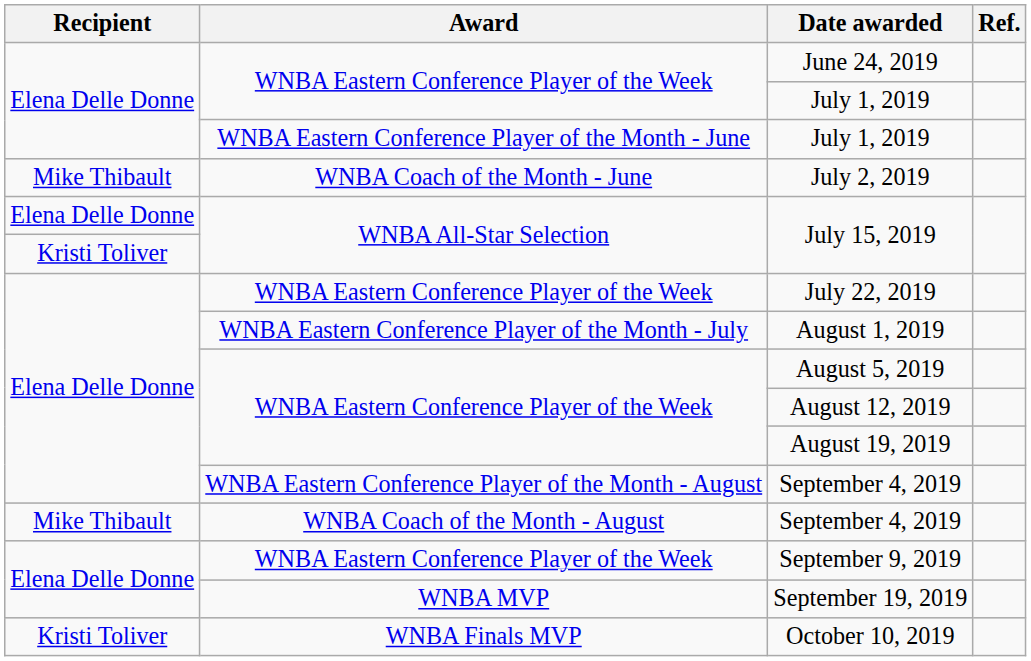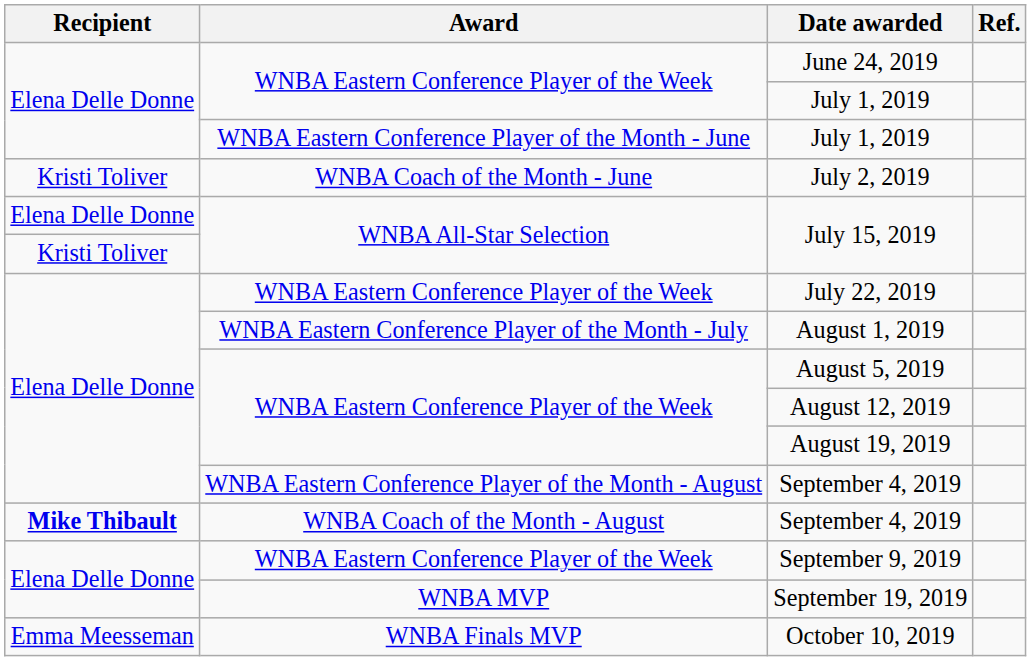(102, 176) Mike Thibault -> (102, 176) Kristi Toliver
(102, 521) normal -> (102, 521) bold
(102, 636) Kristi Toliver -> (102, 636) Emma Meesseman
